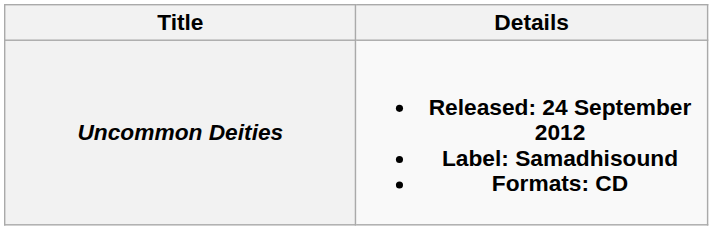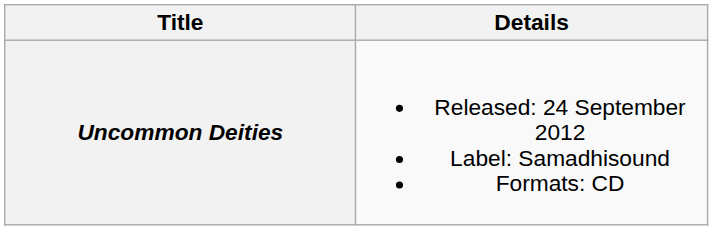(532, 145) bold -> (532, 145) normal
